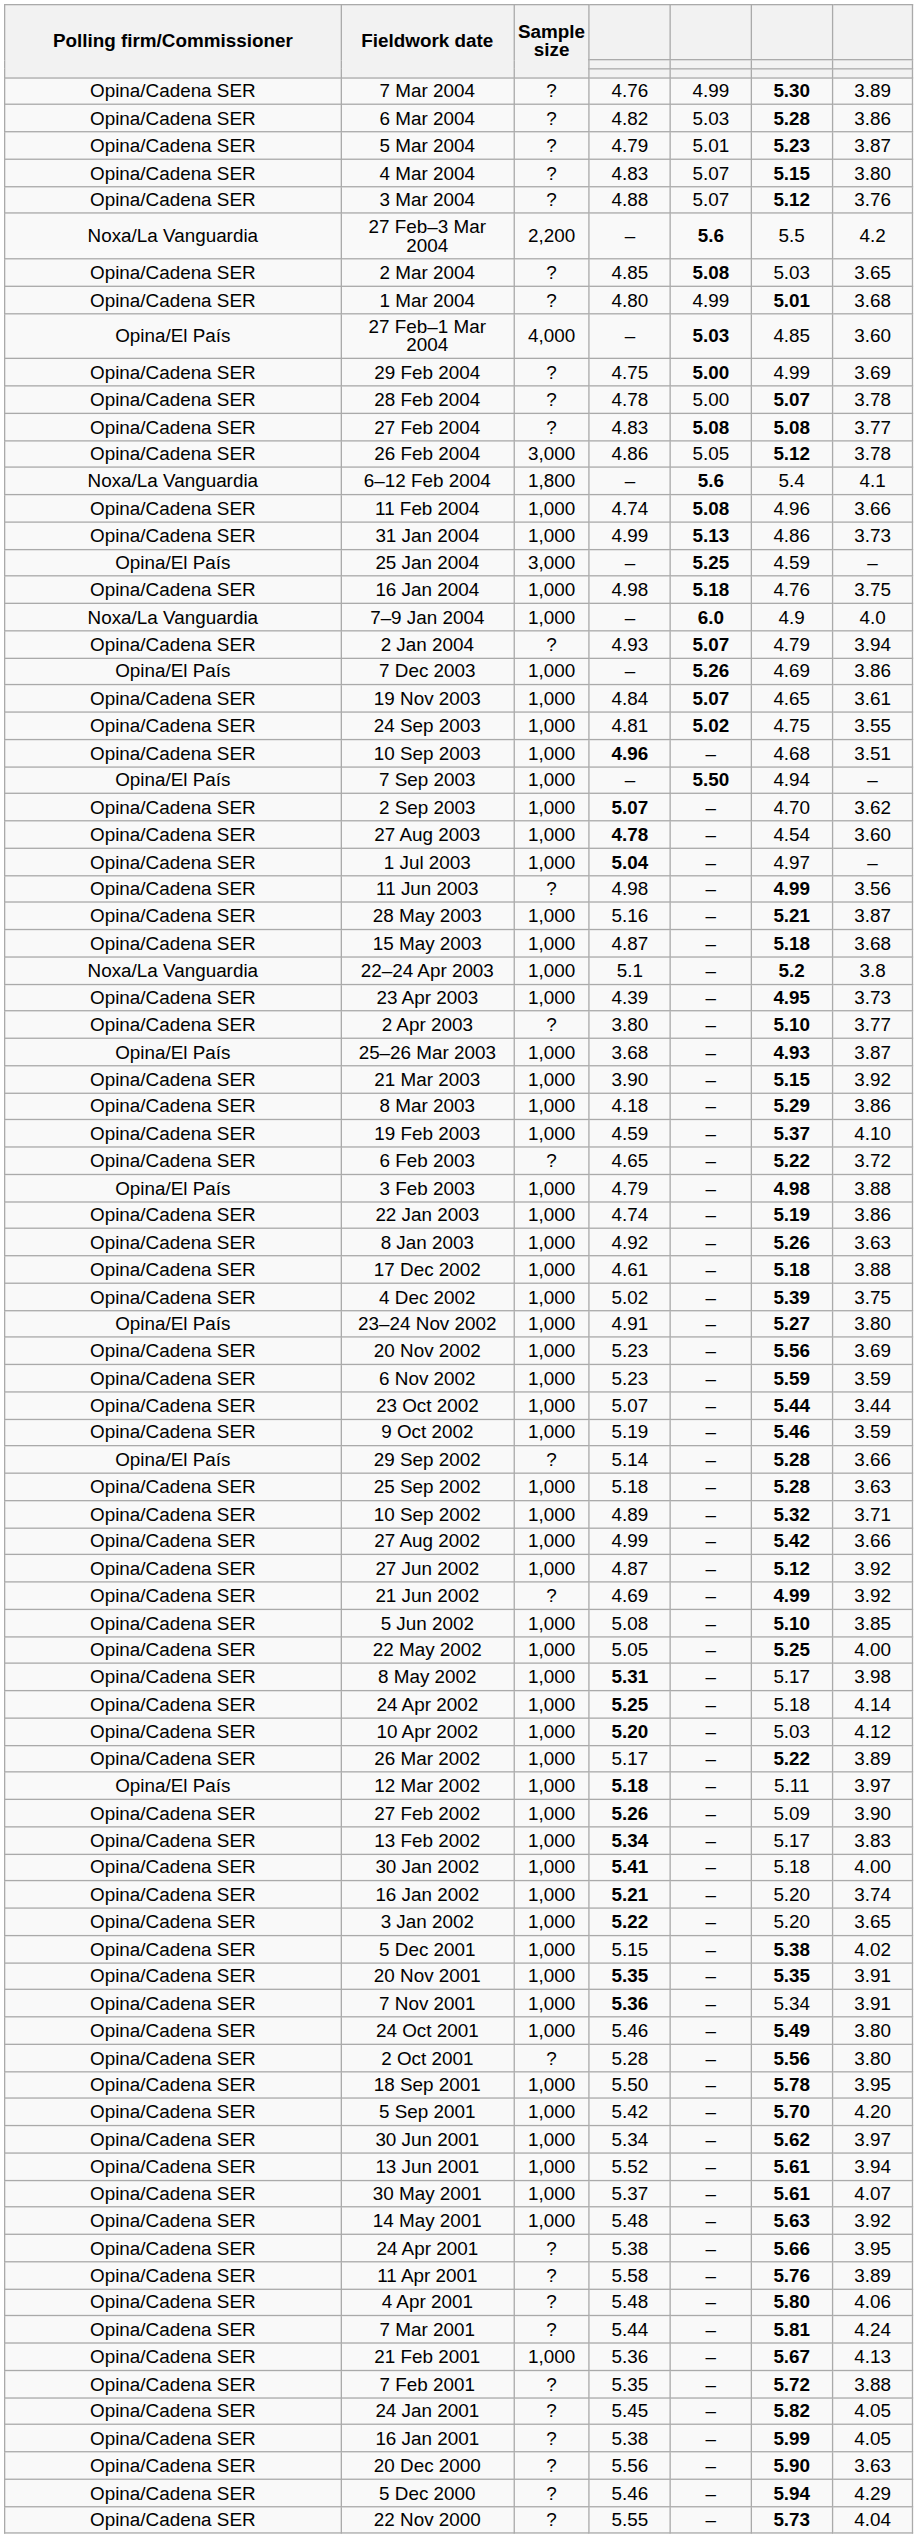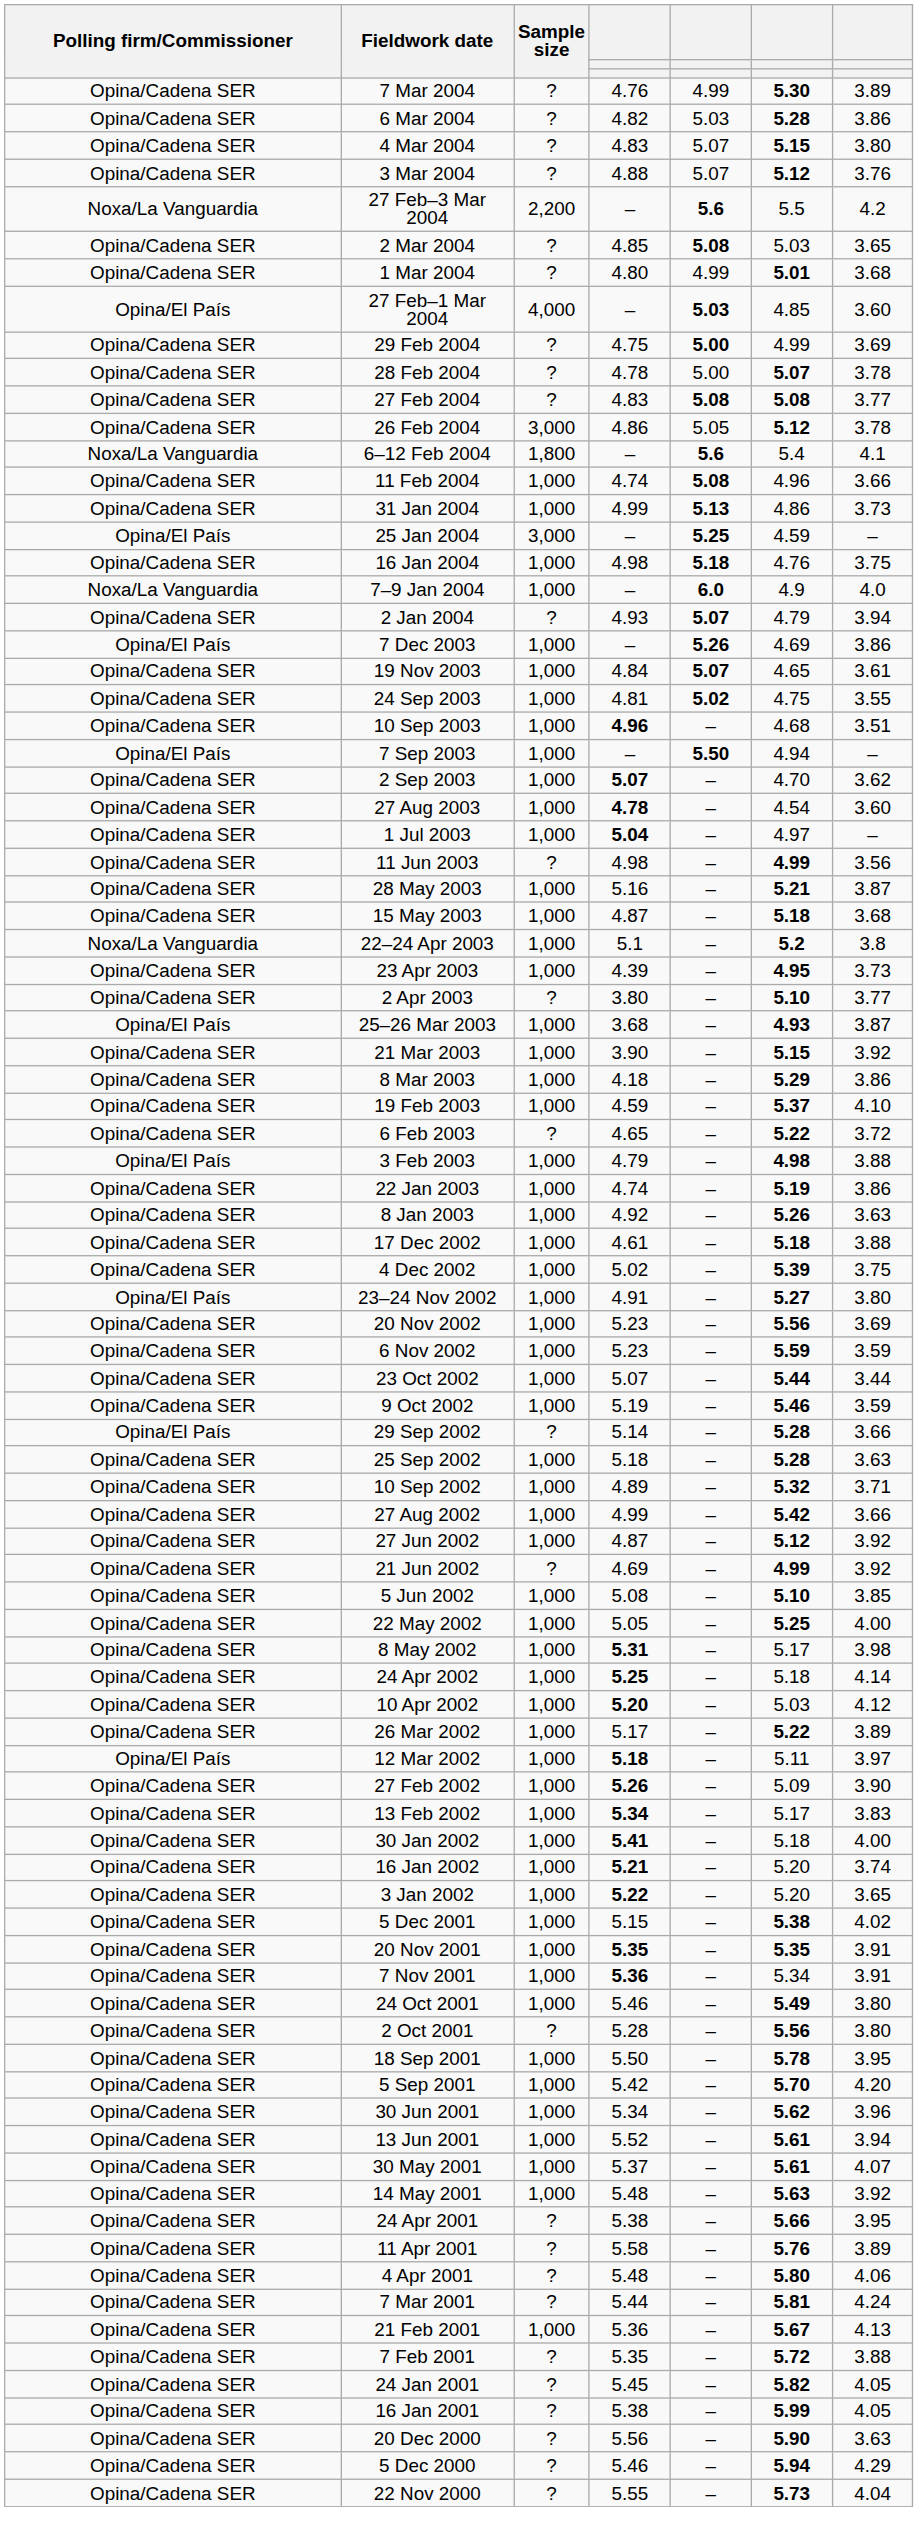- row: (427, 146)
(873, 2140) 3.97 -> (873, 2112) 3.96
